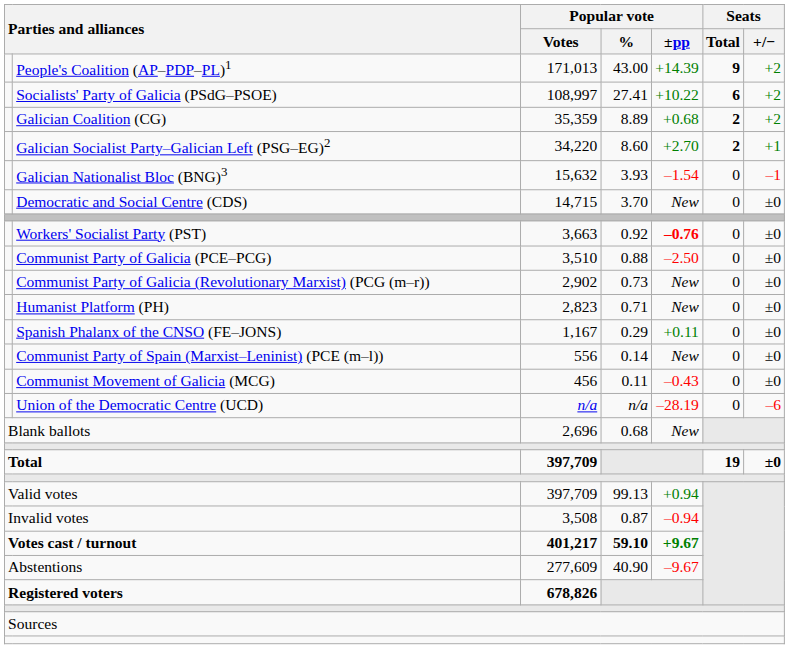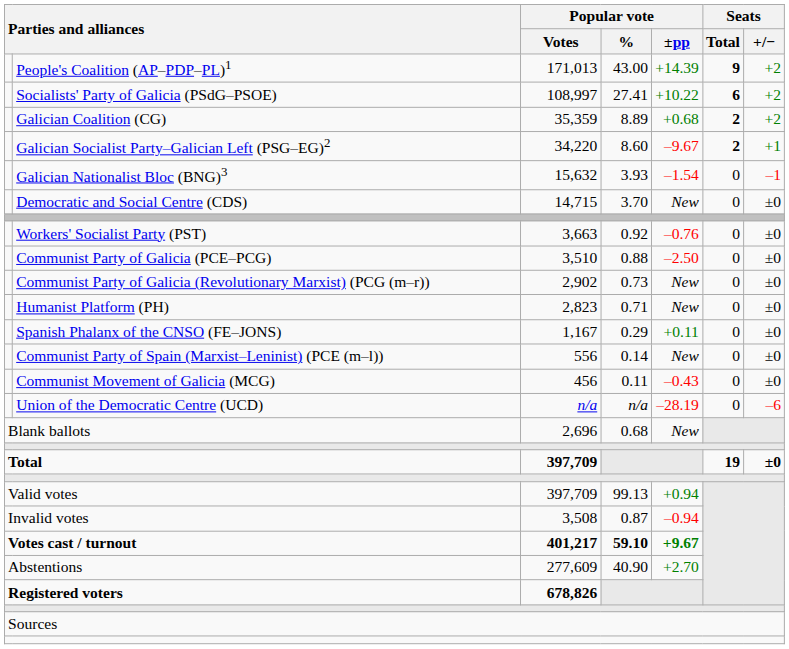(681, 146) +2.70 -> (681, 146) –9.67
(681, 233) bold -> (681, 233) normal
(681, 567) –9.67 -> (681, 567) +2.70
